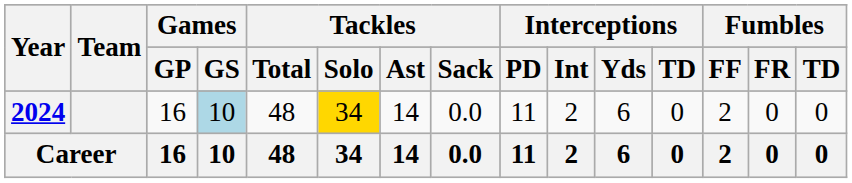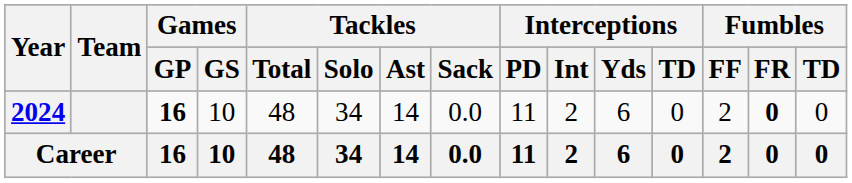(172, 111) normal -> (172, 111) bold
(222, 111) lightblue background -> (222, 111) no background
(349, 111) gold background -> (349, 111) no background
(772, 111) normal -> (772, 111) bold
